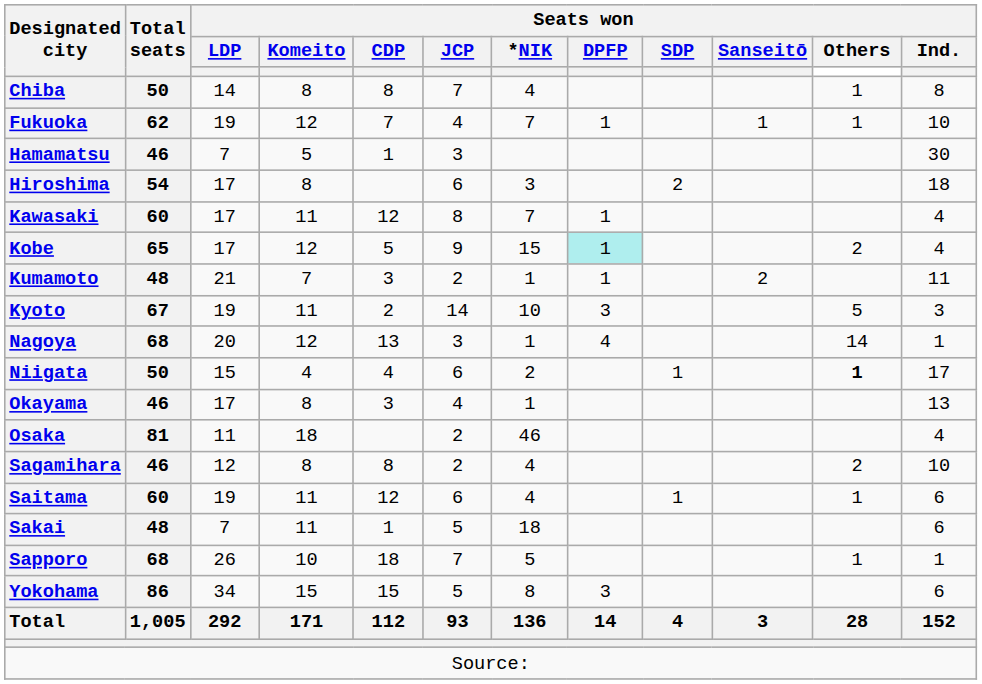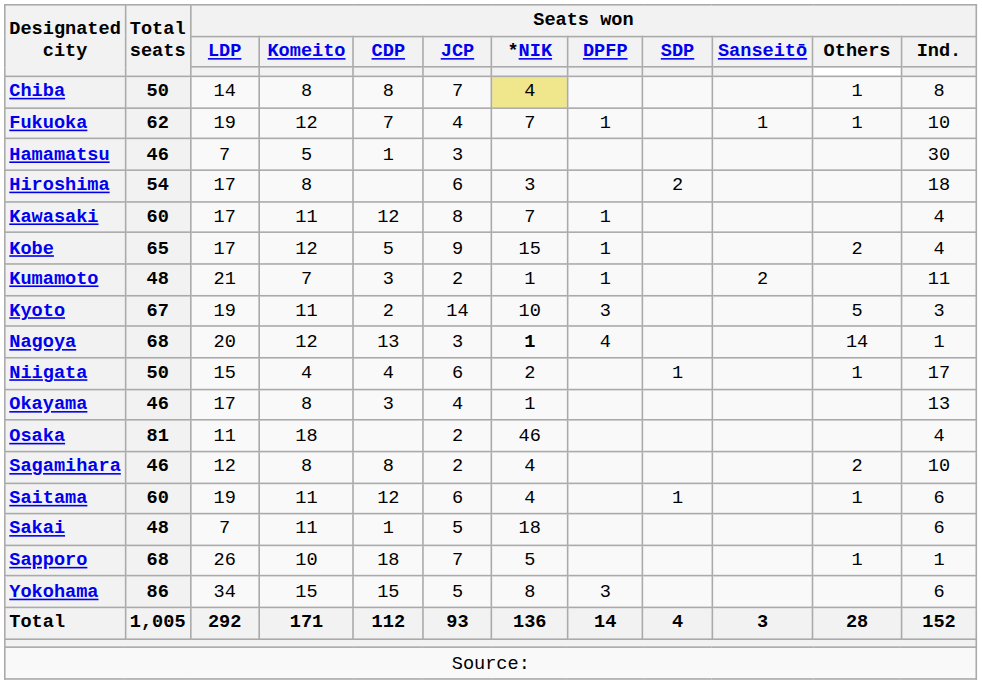(530, 92) no background -> (530, 92) khaki background
(605, 248) paleturquoise background -> (605, 248) no background
(530, 342) normal -> (530, 342) bold
(857, 373) bold -> (857, 373) normal
